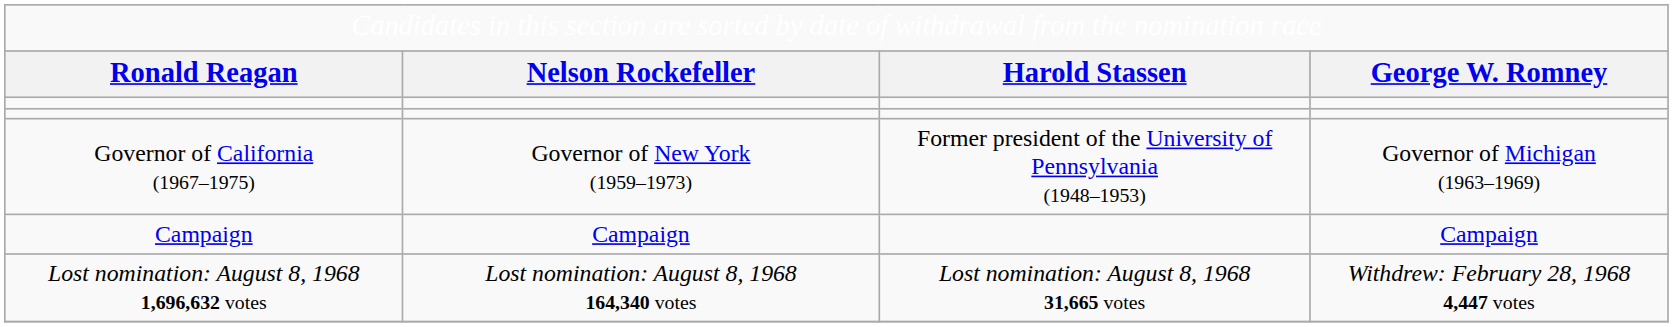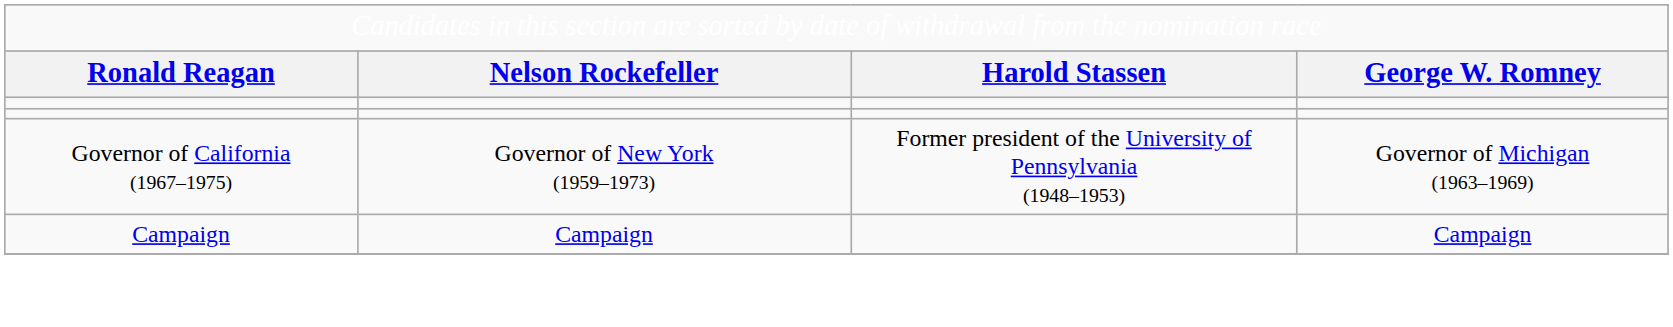- row: (204, 287)
